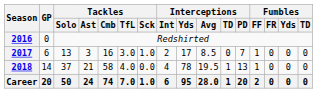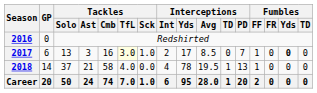(128, 53) no background -> (128, 53) lightyellow background
(288, 53) normal -> (288, 53) bold
